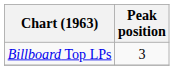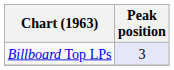(142, 53) no background -> (142, 53) lavender background
